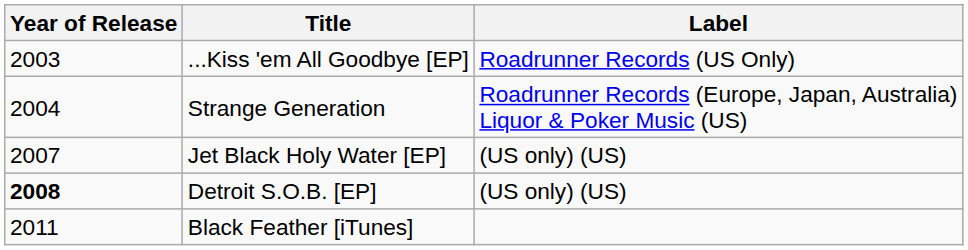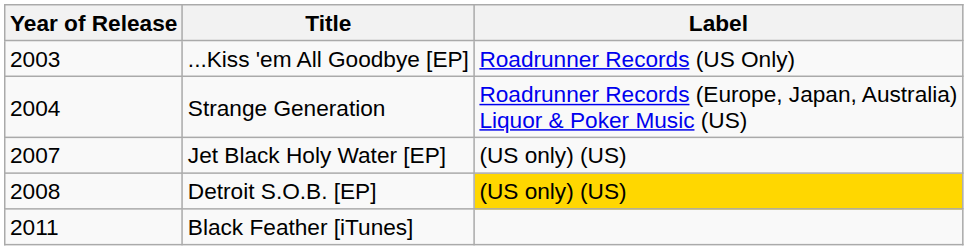(35, 192) bold -> (35, 192) normal
(553, 192) no background -> (553, 192) gold background
